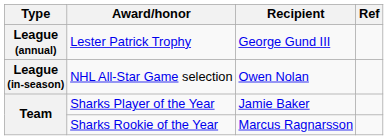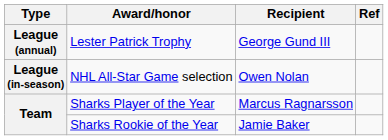(274, 104) Jamie Baker -> (296, 104) Marcus Ragnarsson
(296, 124) Marcus Ragnarsson -> (274, 124) Jamie Baker
